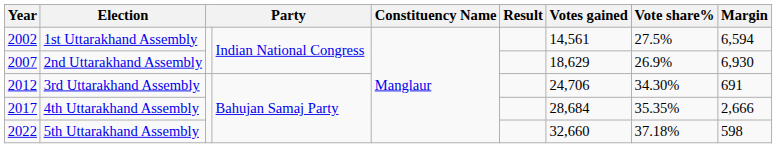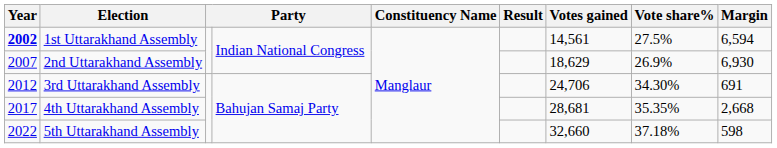(22, 39) normal -> (22, 39) bold
(570, 108) 28,684 -> (570, 108) 28,681
(737, 108) 2,666 -> (737, 108) 2,668
